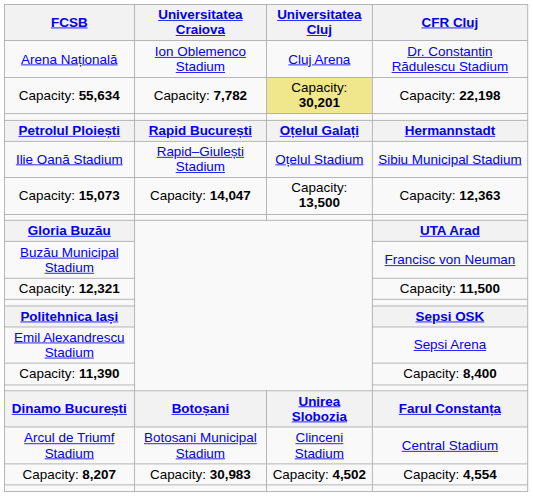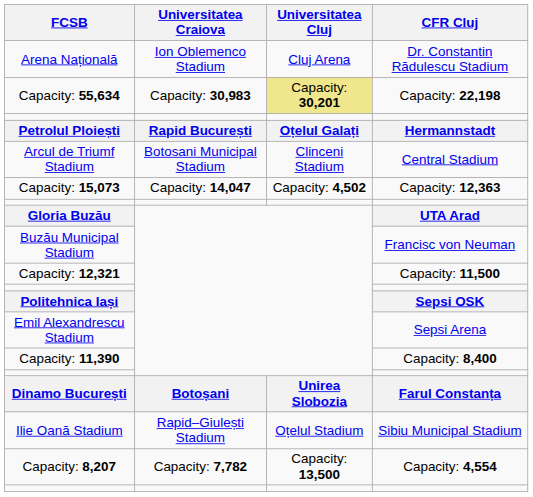(200, 95) Capacity: 7,782 -> (200, 95) Capacity: 30,983
rows swapped: (69, 159) <-> (69, 445)
(319, 195) Capacity: 13,500 -> (319, 188) Capacity: 4,502
(200, 474) Capacity: 30,983 -> (200, 466) Capacity: 7,782
(319, 474) Capacity: 4,502 -> (319, 466) Capacity: 13,500
